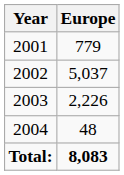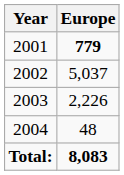(88, 45) normal -> (88, 45) bold
